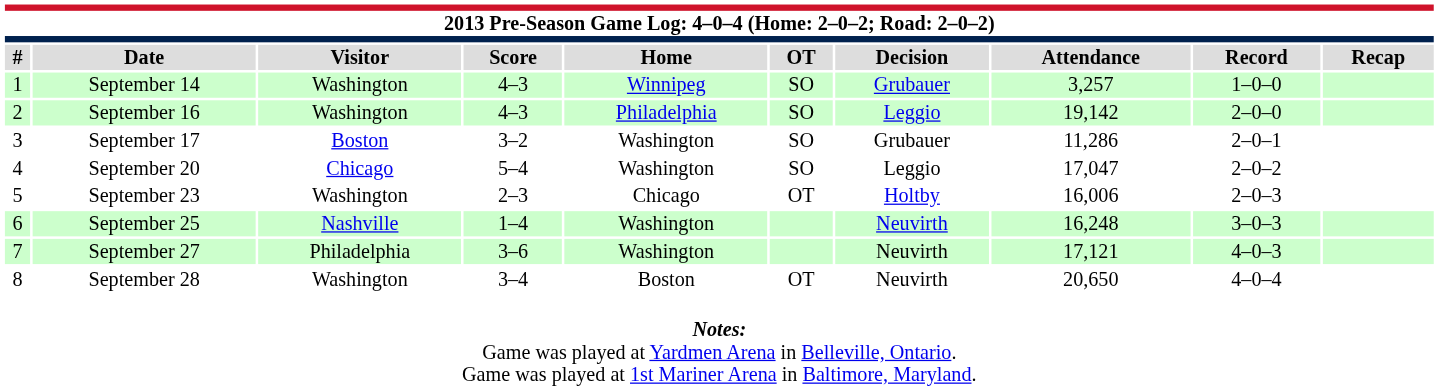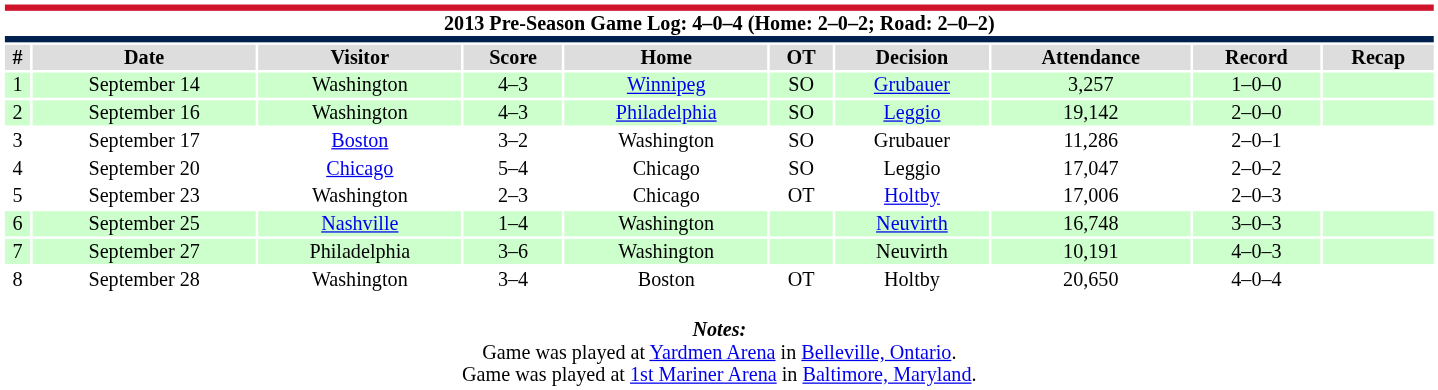(666, 168) Washington -> (666, 168) Chicago
(1091, 195) 16,006 -> (1091, 195) 17,006
(1091, 223) 16,248 -> (1091, 223) 16,748
(1091, 251) 17,121 -> (1091, 251) 10,191
(912, 279) Neuvirth -> (912, 279) Holtby
